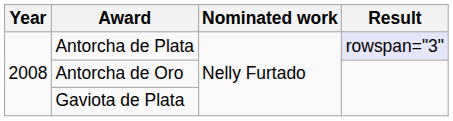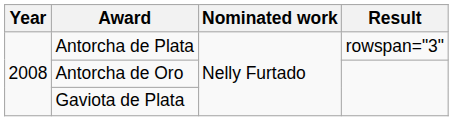(395, 45) lavender background -> (395, 45) no background
